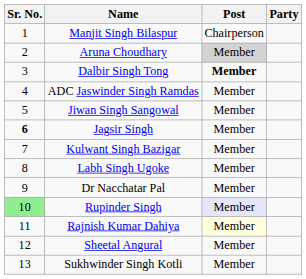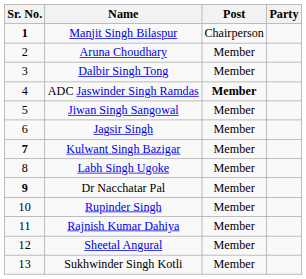(25, 33) normal -> (25, 33) bold
(234, 52) lightgrey background -> (234, 52) no background
(234, 71) bold -> (234, 71) normal
(234, 91) normal -> (234, 91) bold
(25, 129) bold -> (25, 129) normal
(25, 149) normal -> (25, 149) bold
(25, 187) normal -> (25, 187) bold
(25, 206) lightgreen background -> (25, 206) no background
(234, 206) lavender background -> (234, 206) no background
(234, 226) lightyellow background -> (234, 226) no background
